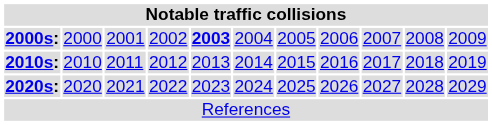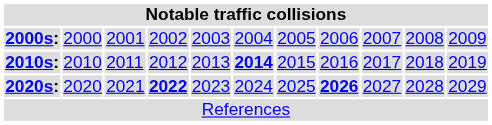(211, 38) bold -> (211, 38) normal
(254, 62) normal -> (254, 62) bold
(168, 86) normal -> (168, 86) bold
(339, 86) normal -> (339, 86) bold
